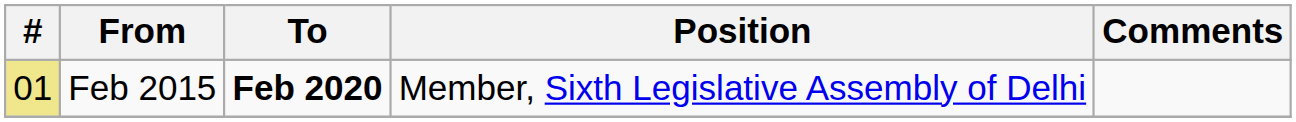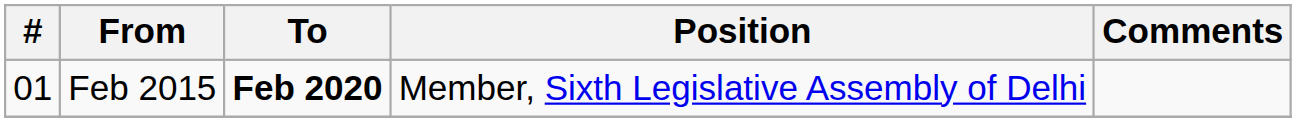(33, 87) khaki background -> (33, 87) no background
